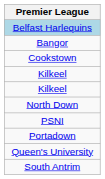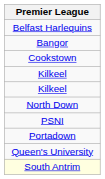(52, 27) lightblue background -> (52, 27) no background
(52, 167) no background -> (52, 167) lightyellow background
